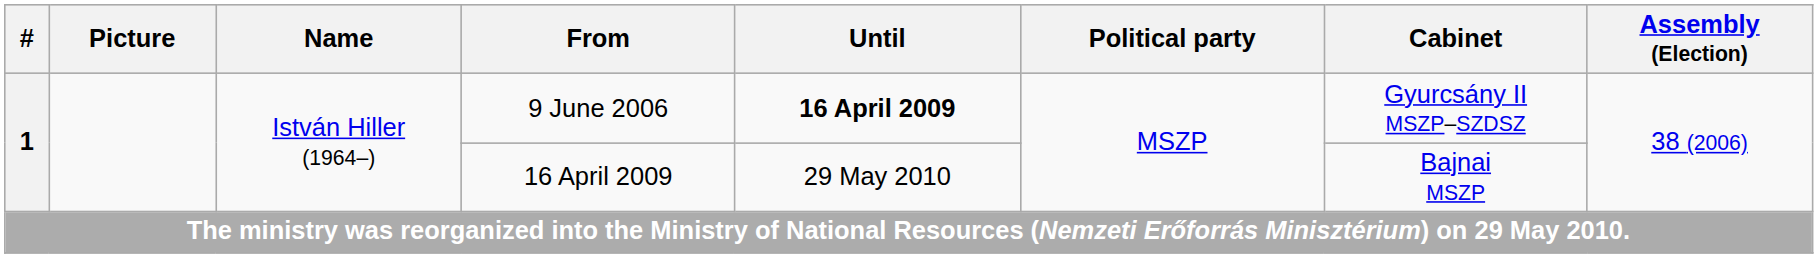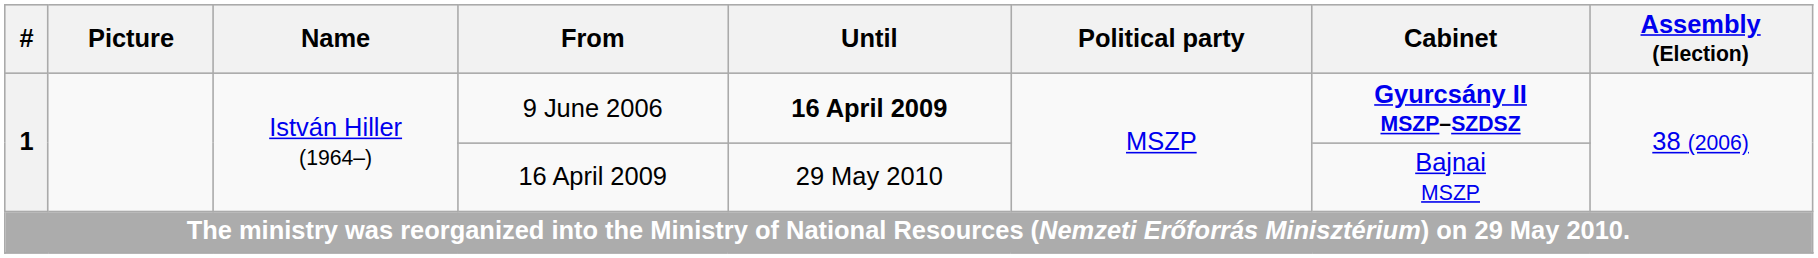(1456, 107) normal -> (1451, 107) bold
